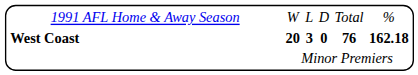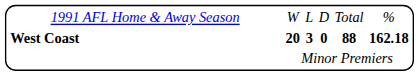(349, 38) 76 -> (349, 38) 88
